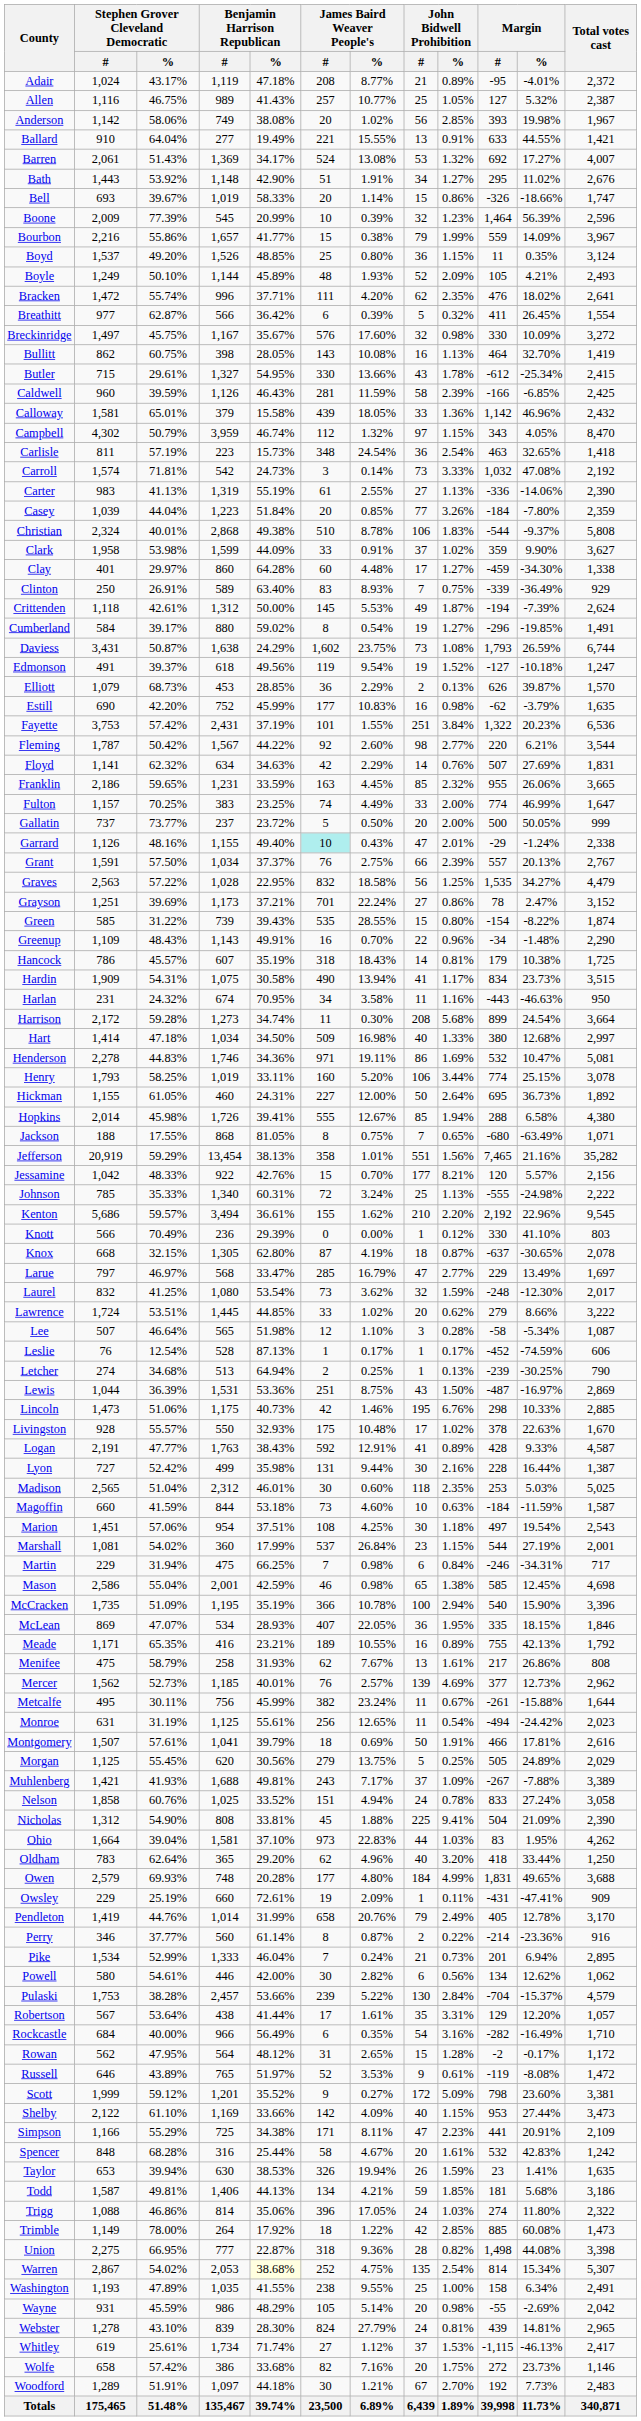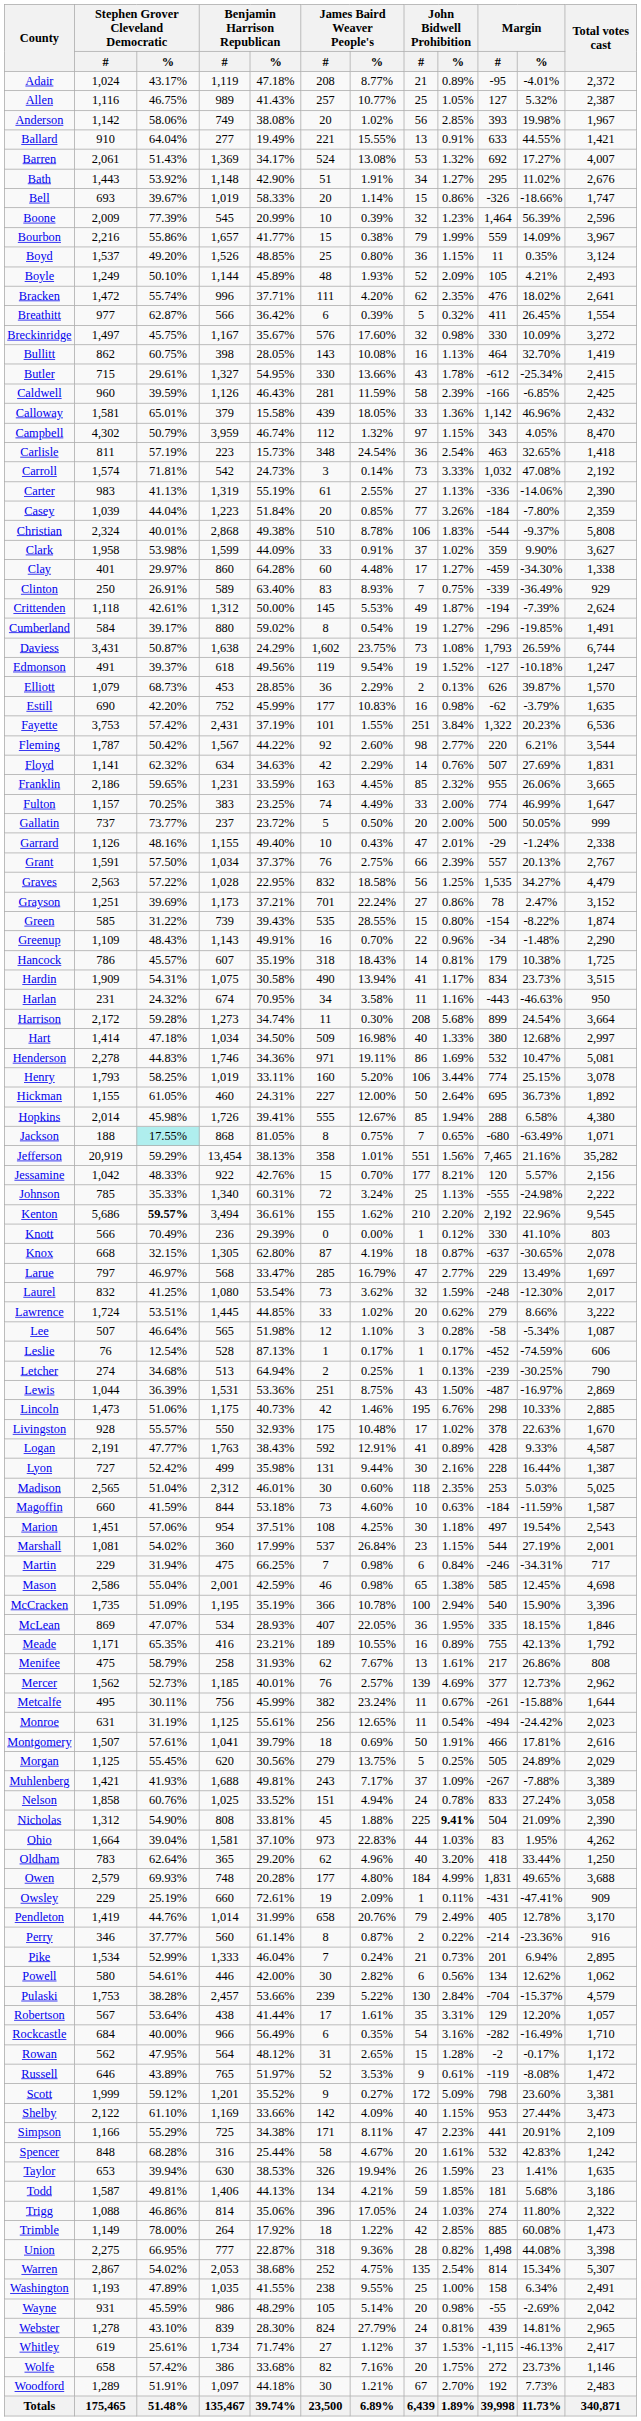(325, 843) paleturquoise background -> (325, 843) no background
(168, 1136) no background -> (168, 1136) paleturquoise background
(168, 1214) normal -> (168, 1214) bold
(458, 1820) normal -> (458, 1820) bold
(276, 2269) lightyellow background -> (276, 2269) no background
